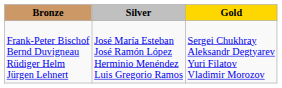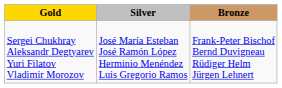columns swapped: (231, 12) <-> (48, 12)
